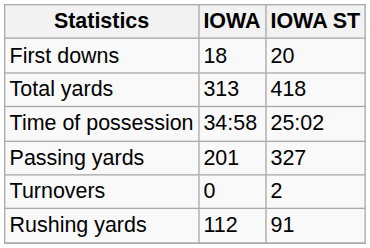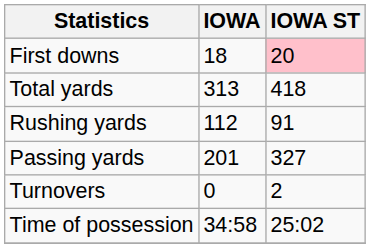(282, 55) no background -> (282, 55) pink background
rows swapped: (78, 225) <-> (102, 123)
